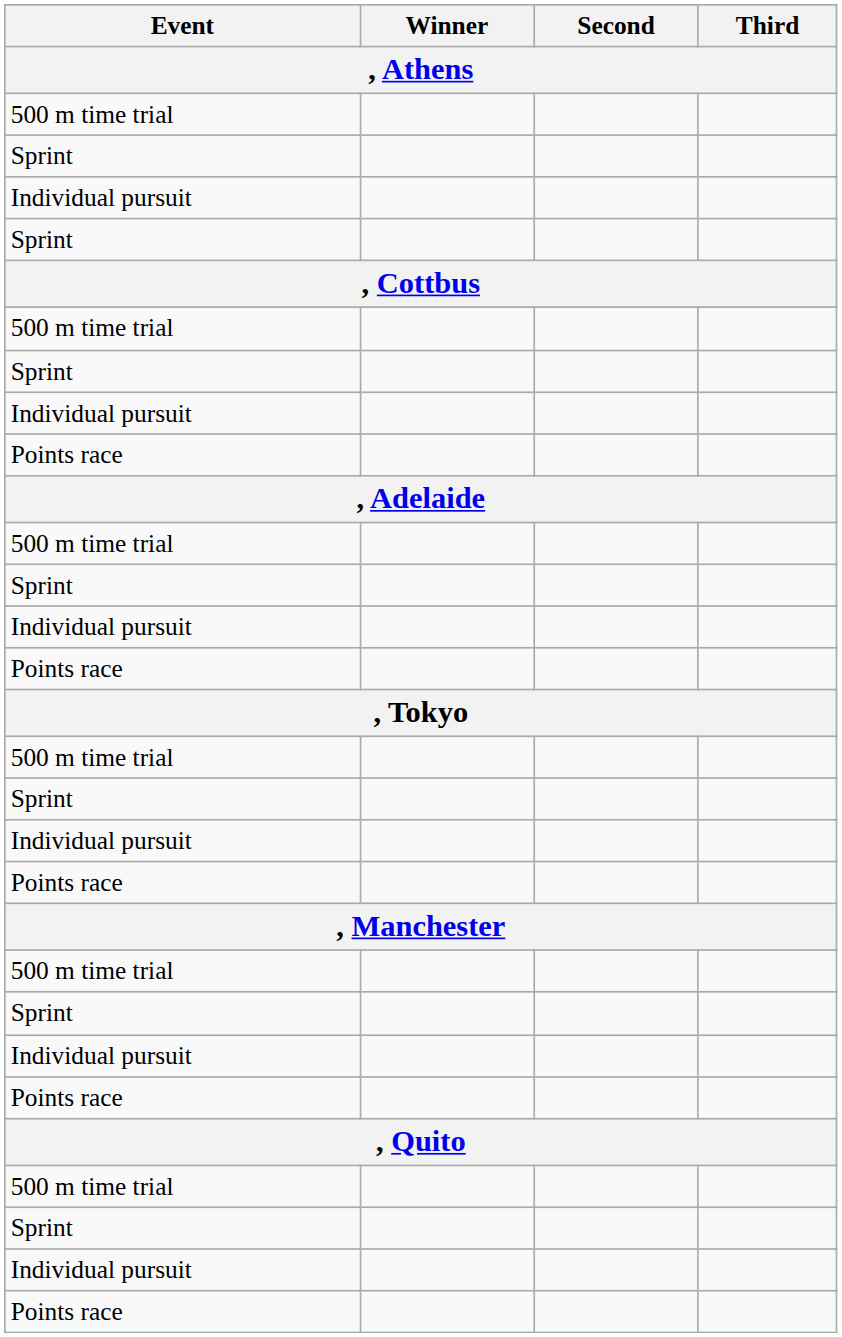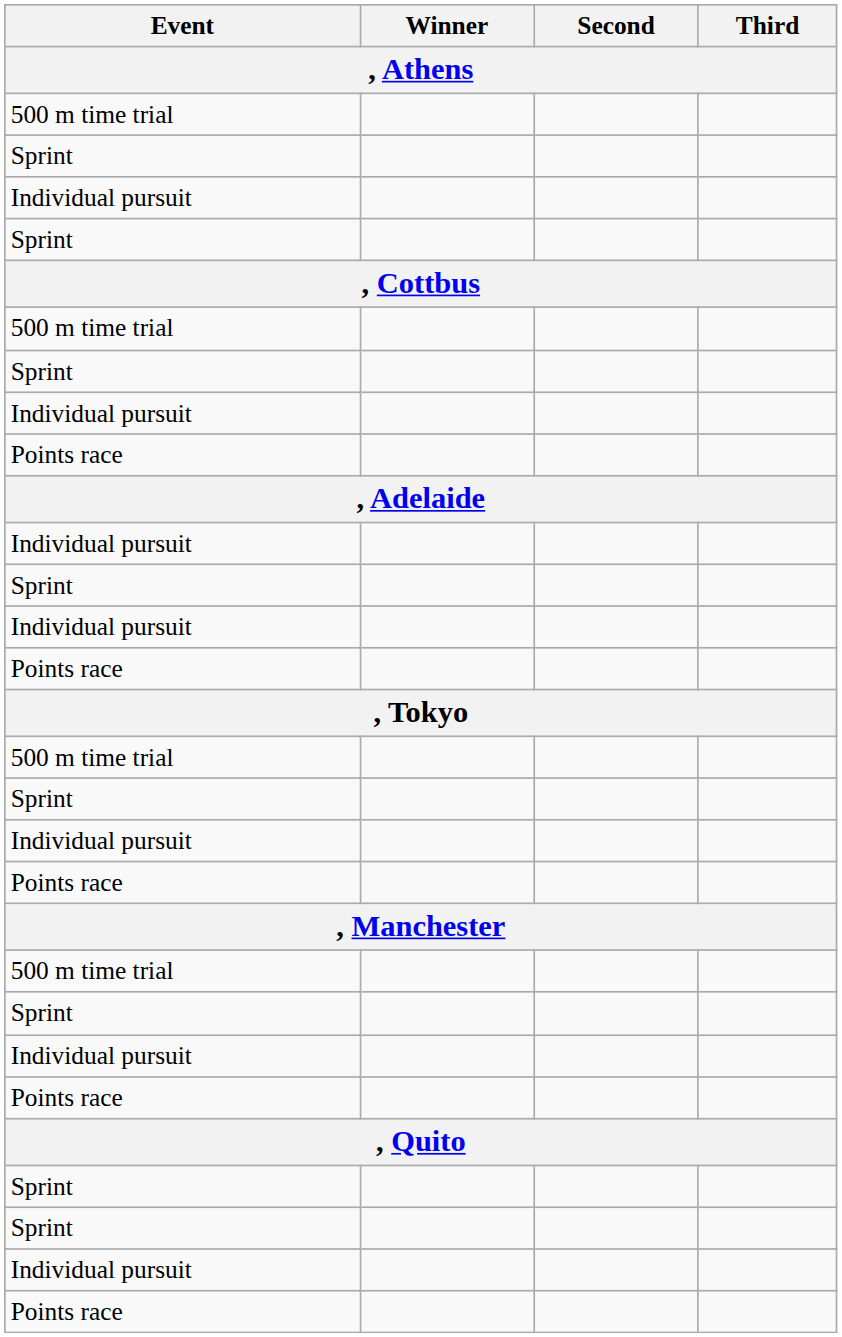(92, 542) 500 m time trial -> (101, 542) Individual pursuit
(92, 1185) 500 m time trial -> (42, 1185) Sprint
